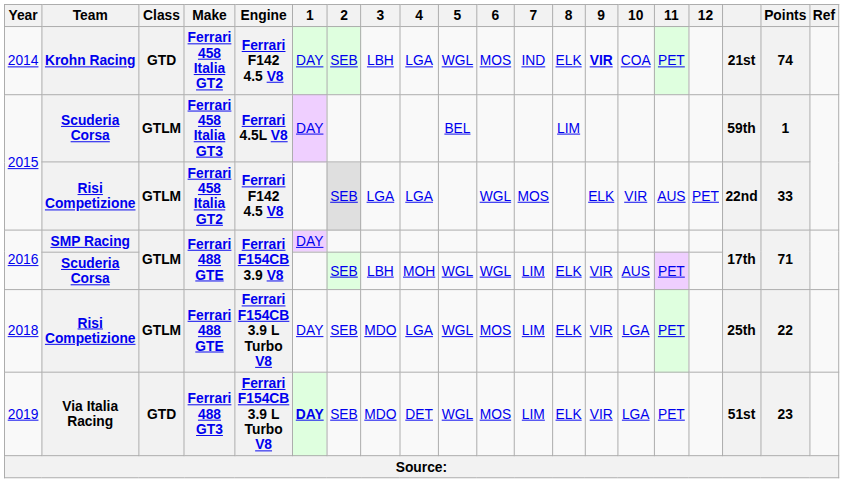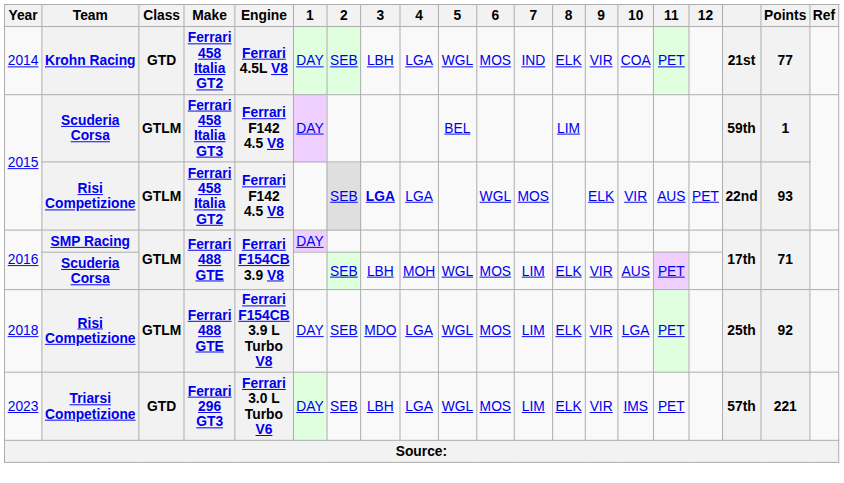(264, 61) Ferrari F142 4.5 V8 -> (264, 61) Ferrari 4.5L V8
(601, 61) bold -> (601, 61) normal
(785, 61) 74 -> (785, 61) 77
(264, 129) Ferrari 4.5L V8 -> (264, 129) Ferrari F142 4.5 V8
(380, 197) normal -> (380, 197) bold
(785, 197) 33 -> (785, 197) 93
(495, 271) WGL -> (495, 271) MOS
(785, 331) 22 -> (785, 331) 92
- row: (23, 414)
+ row: (23, 407)
